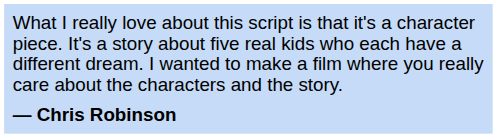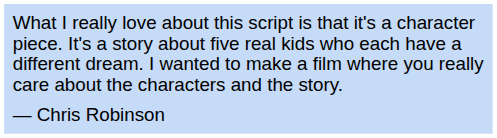(95, 115) bold -> (89, 115) normal
